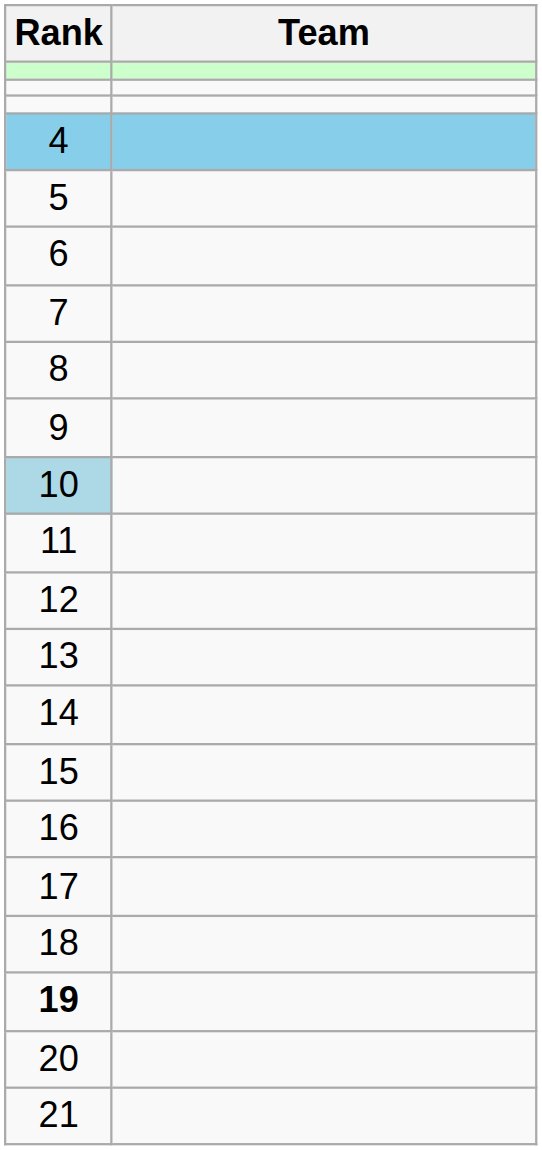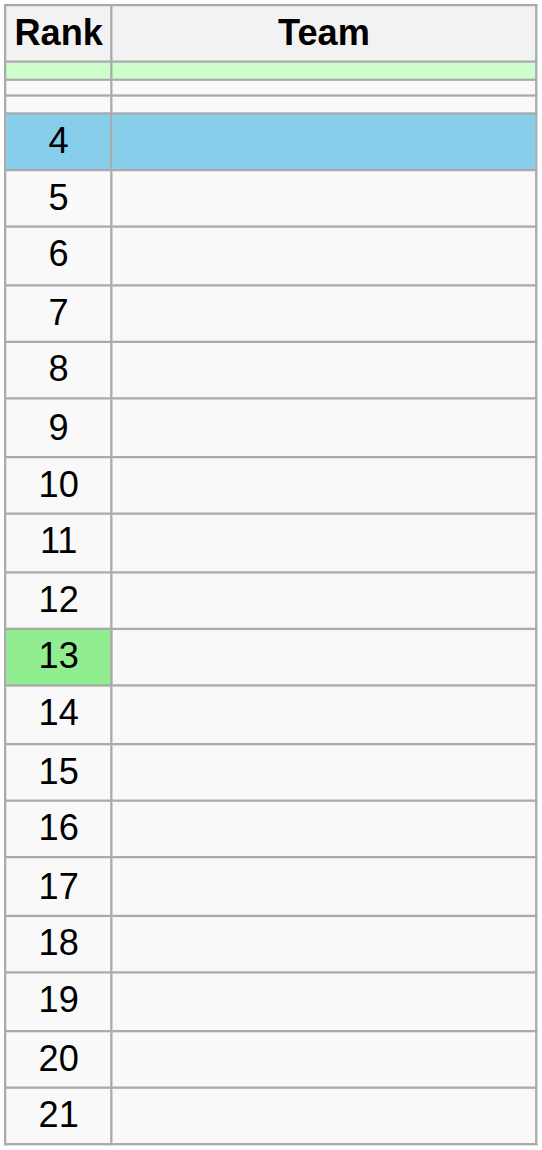(59, 484) lightblue background -> (59, 484) no background
(59, 656) no background -> (59, 656) lightgreen background
(59, 1000) bold -> (59, 1000) normal
